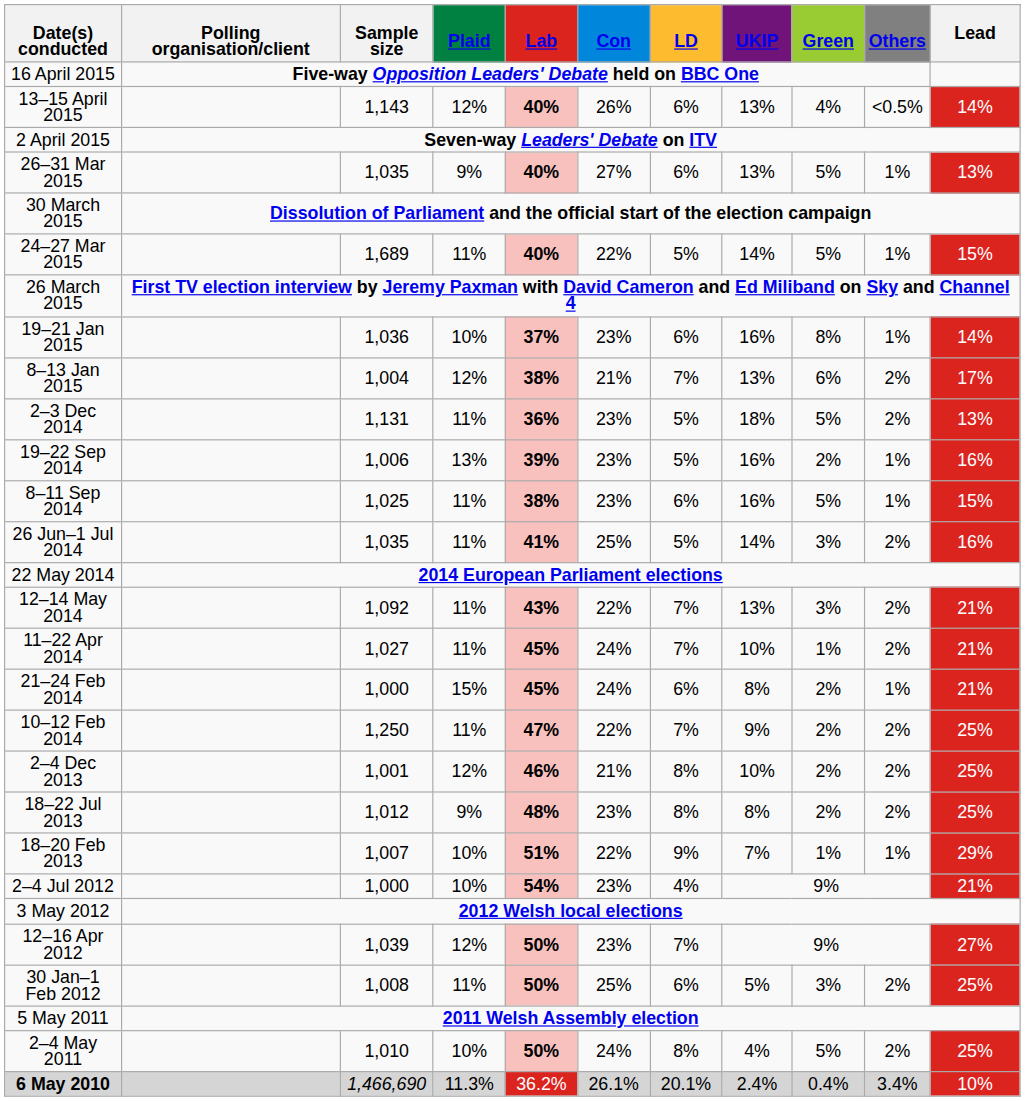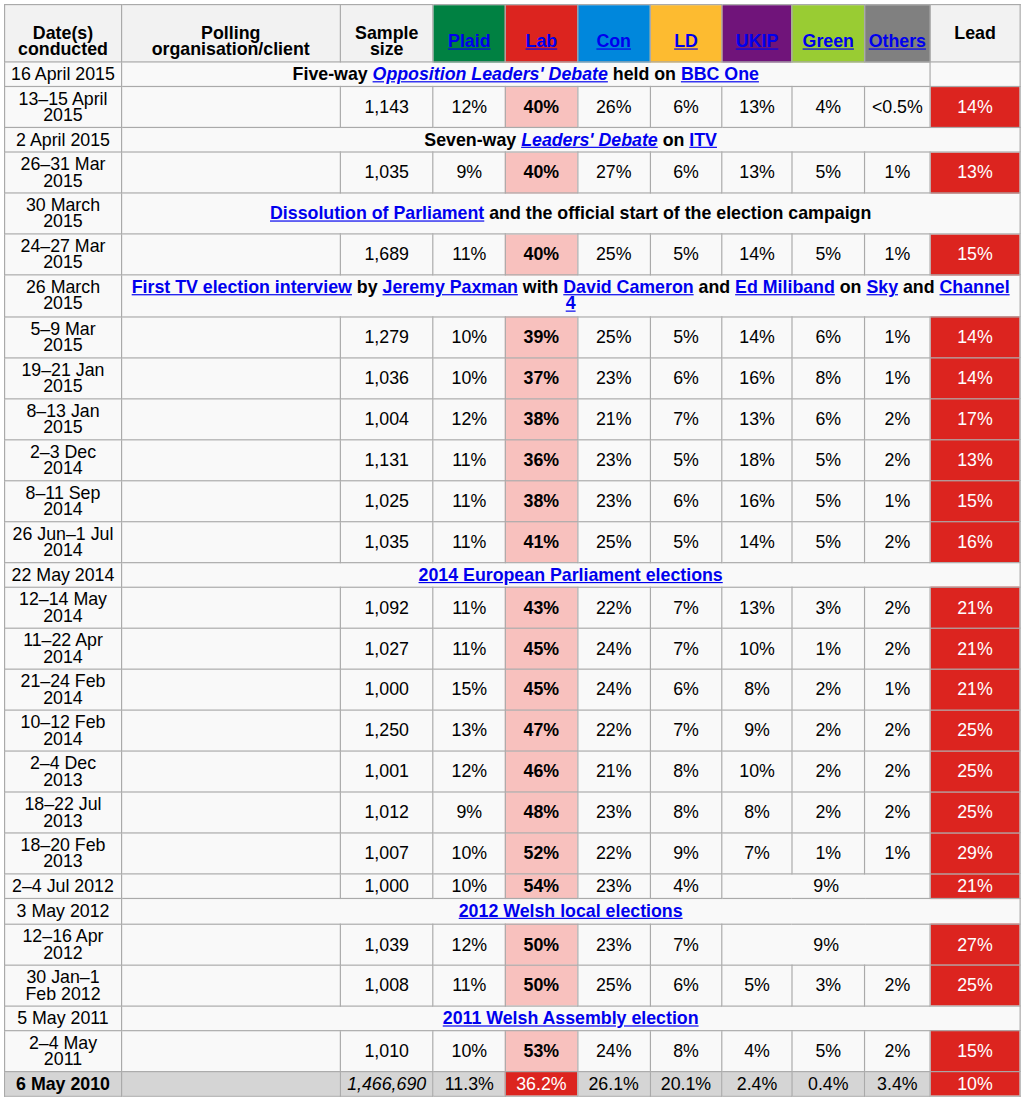(614, 254) 22% -> (614, 254) 25%
+ row: (63, 337)
- row: (63, 460)
(828, 542) 3% -> (828, 542) 5%
(469, 730) 11% -> (469, 730) 13%
(541, 853) 51% -> (541, 853) 52%
(541, 1050) 50% -> (541, 1050) 53%
(975, 1050) 25% -> (975, 1050) 15%
